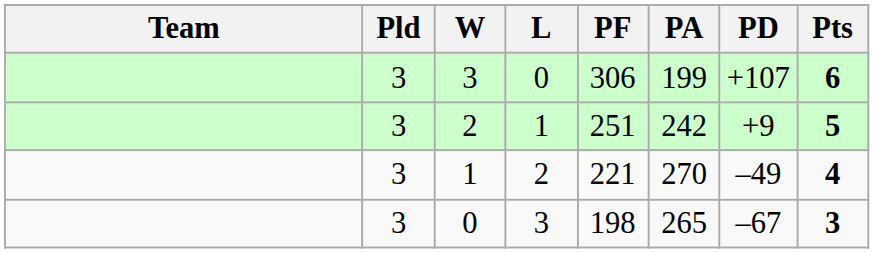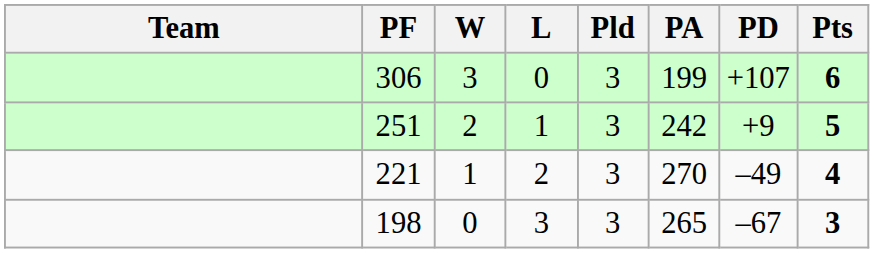columns swapped: (399, 28) <-> (613, 28)
